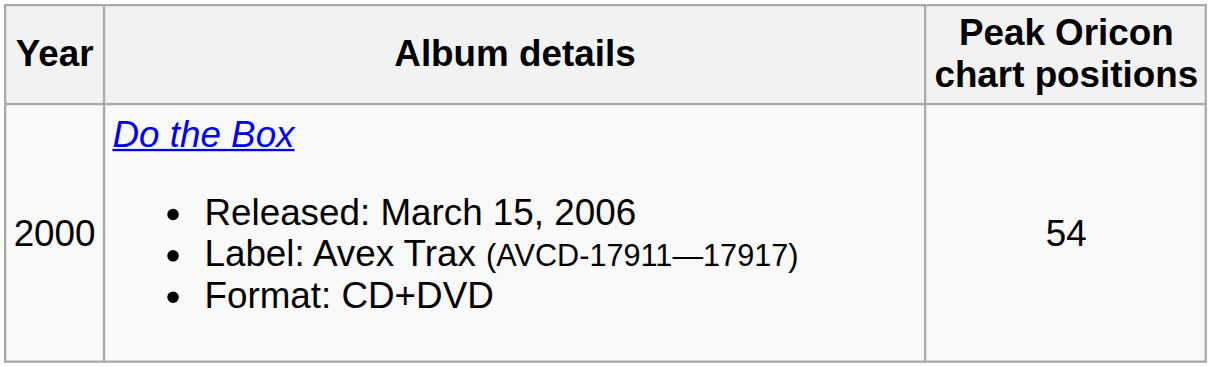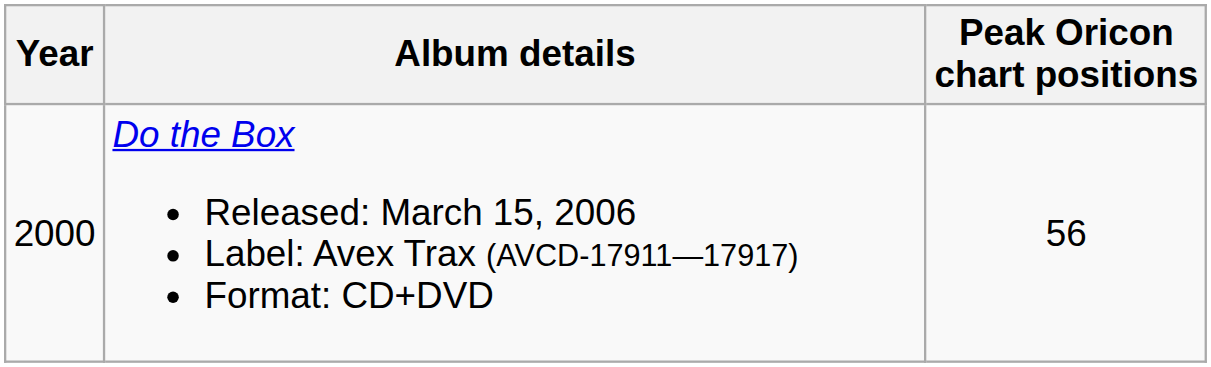(1066, 232) 54 -> (1066, 232) 56
